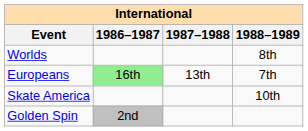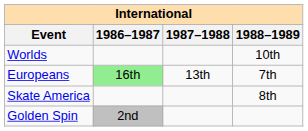(268, 55) 8th -> (268, 55) 10th
(268, 95) 10th -> (268, 95) 8th
